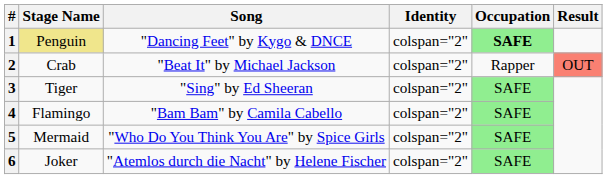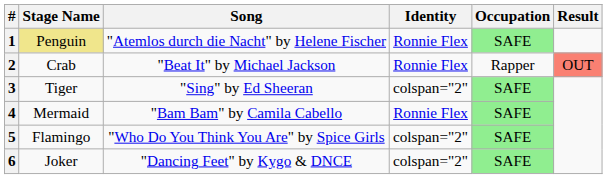(246, 40) "Dancing Feet" by Kygo & DNCE -> (246, 40) "Atemlos durch die Nacht" by Helene Fischer
(431, 40) colspan="2" -> (431, 40) Ronnie Flex
(513, 40) bold -> (513, 40) normal
(431, 64) colspan="2" -> (431, 64) Ronnie Flex
(61, 112) Flamingo -> (61, 112) Mermaid
(431, 112) colspan="2" -> (431, 112) Ronnie Flex
(61, 137) Mermaid -> (61, 137) Flamingo
(246, 161) "Atemlos durch die Nacht" by Helene Fischer -> (246, 161) "Dancing Feet" by Kygo & DNCE
